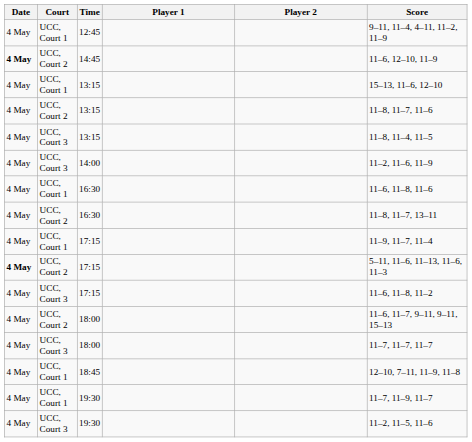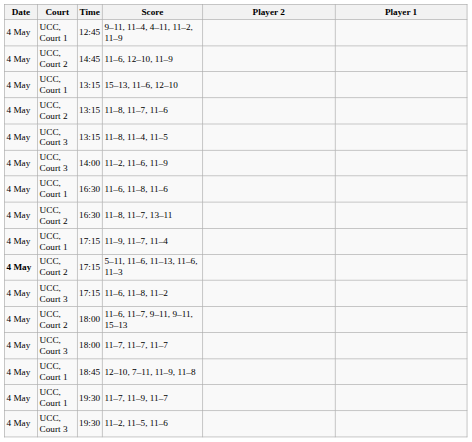columns swapped: (168, 12) <-> (417, 12)
(19, 59) bold -> (18, 59) normal
